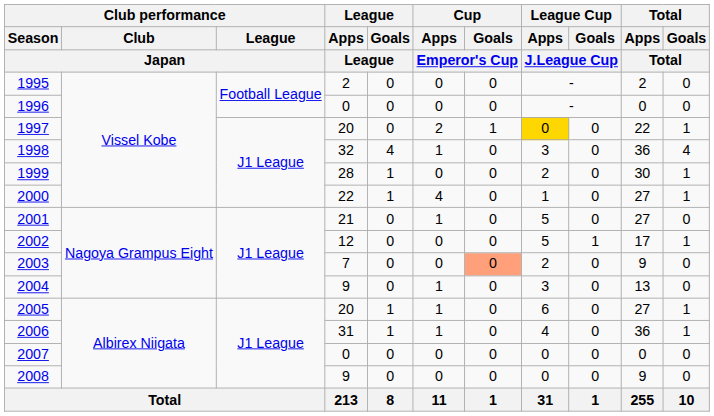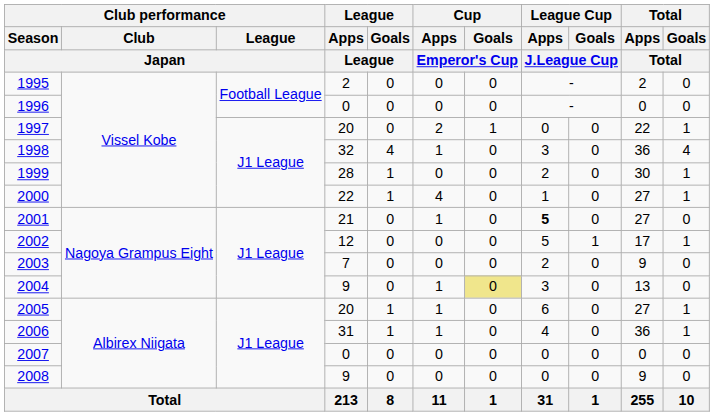(545, 128) gold background -> (545, 128) no background
(545, 219) normal -> (545, 219) bold
(493, 264) lightsalmon background -> (493, 264) no background
(493, 286) no background -> (493, 286) khaki background
